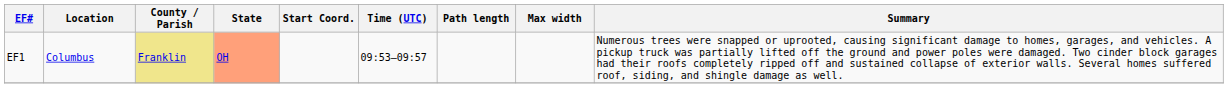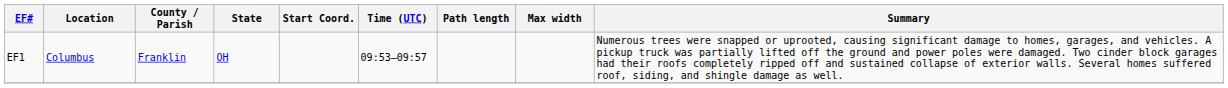(162, 58) khaki background -> (162, 58) no background
(222, 58) lightsalmon background -> (222, 58) no background
